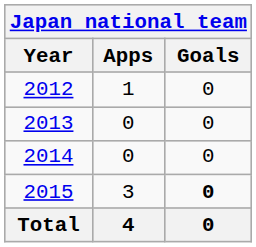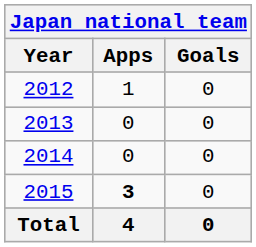(128, 191) normal -> (128, 191) bold
(208, 191) bold -> (208, 191) normal
